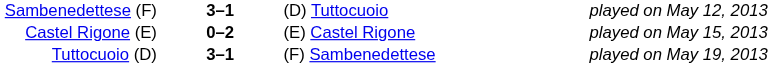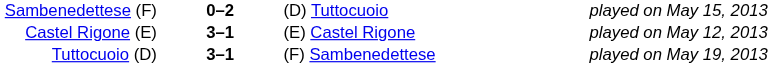(220, 10) 3–1 -> (220, 10) 0–2
(679, 10) played on May 12, 2013 -> (679, 10) played on May 15, 2013
(220, 32) 0–2 -> (220, 32) 3–1
(679, 32) played on May 15, 2013 -> (679, 32) played on May 12, 2013
